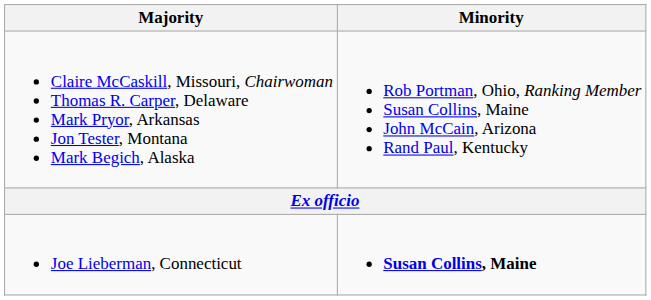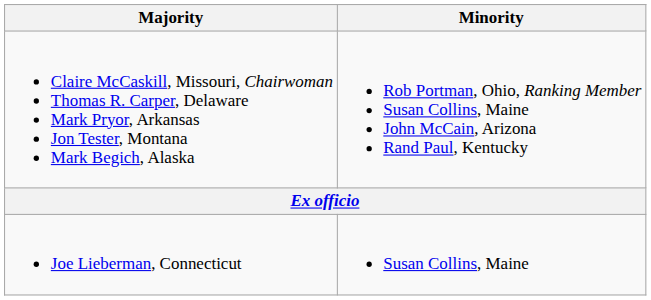(491, 264) bold -> (491, 264) normal
